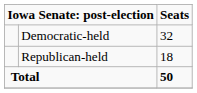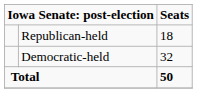rows swapped: (65, 35) <-> (65, 56)
